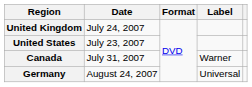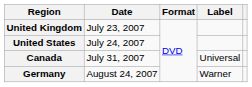(115, 27) July 24, 2007 -> (115, 27) July 23, 2007
(115, 43) July 23, 2007 -> (115, 43) July 24, 2007
(215, 58) Warner -> (220, 58) Universal
(220, 74) Universal -> (215, 74) Warner
